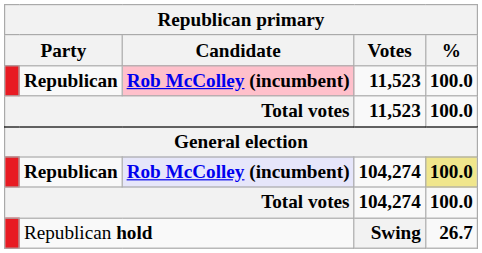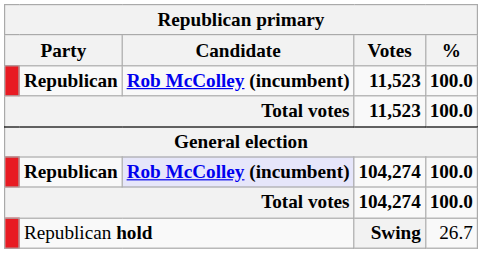(238, 80) pink background -> (238, 80) no background
(451, 171) khaki background -> (451, 171) no background
(456, 232) bold -> (456, 232) normal
